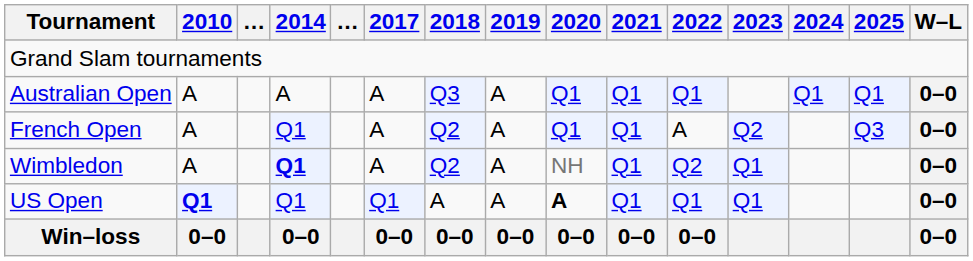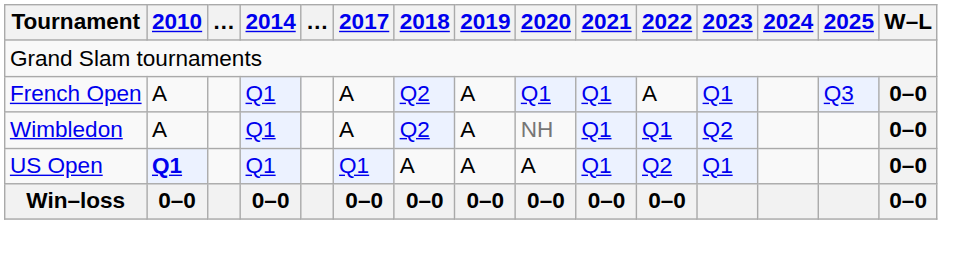- row: (91, 93)
(748, 129) Q2 -> (718, 93) Q1
(291, 165) bold -> (261, 129) normal
(687, 165) Q2 -> (657, 129) Q1
(748, 165) Q1 -> (718, 129) Q2
(559, 201) bold -> (528, 165) normal
(687, 201) Q1 -> (657, 165) Q2
